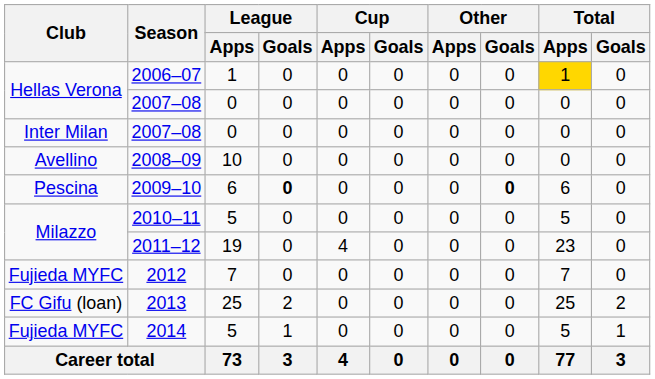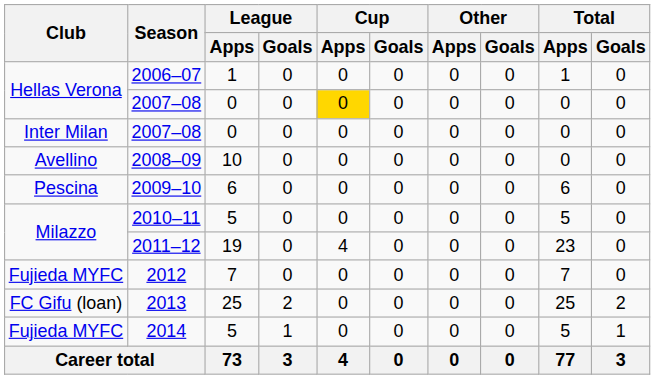(565, 75) gold background -> (565, 75) no background
(343, 103) no background -> (343, 103) gold background
(287, 189) bold -> (287, 189) normal
(510, 189) bold -> (510, 189) normal
